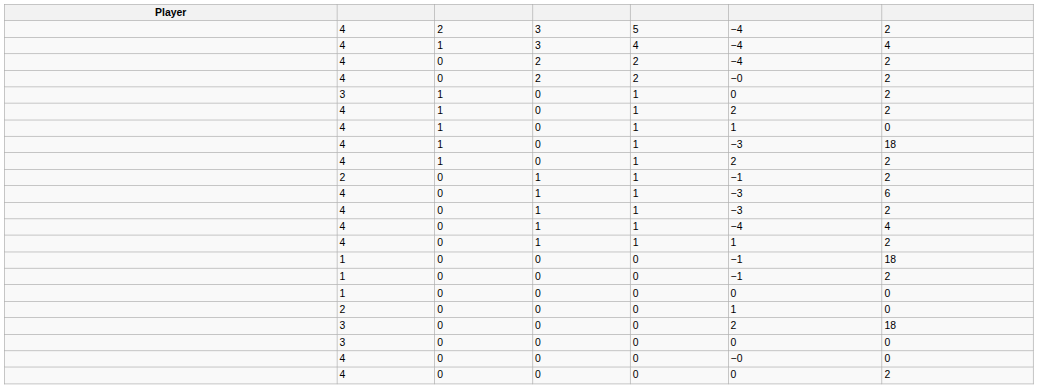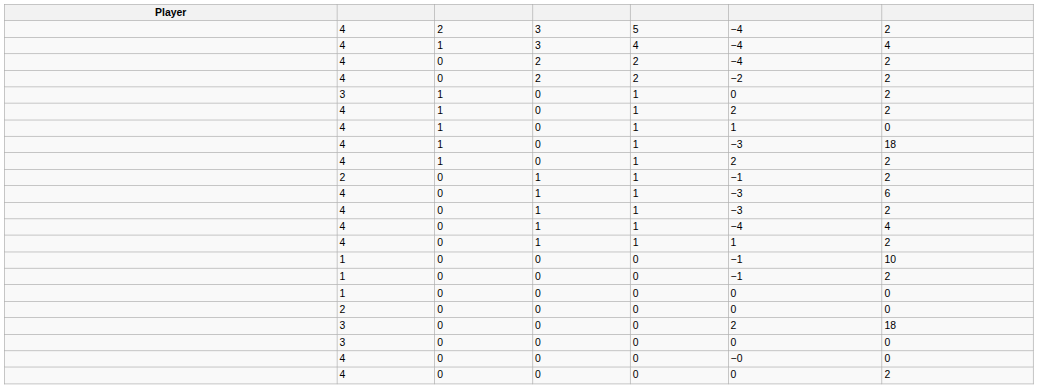(737, 78) −0 -> (737, 78) −2
(890, 260) 18 -> (890, 260) 10
(733, 309) 1 -> (733, 309) 0
